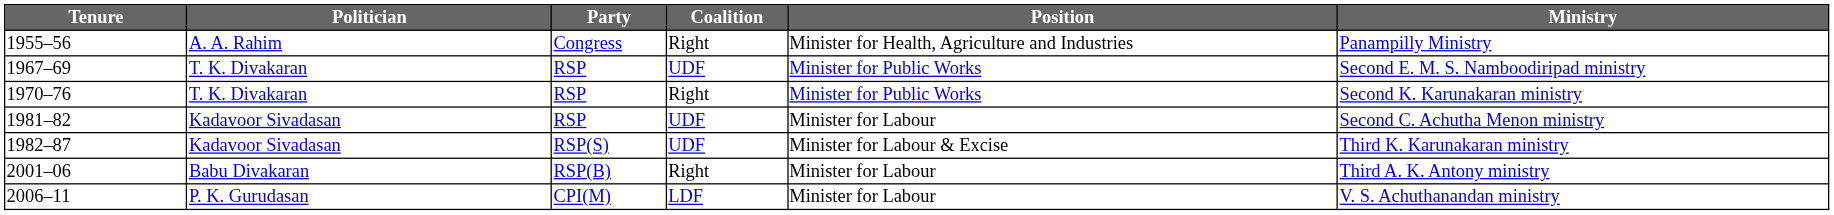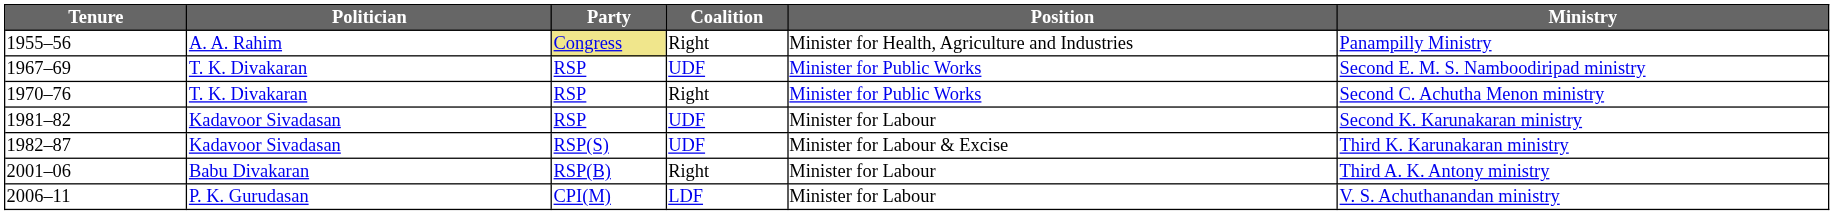(588, 42) no background -> (588, 42) khaki background
(1461, 94) Second K. Karunakaran ministry -> (1472, 94) Second C. Achutha Menon ministry
(1472, 119) Second C. Achutha Menon ministry -> (1461, 119) Second K. Karunakaran ministry
